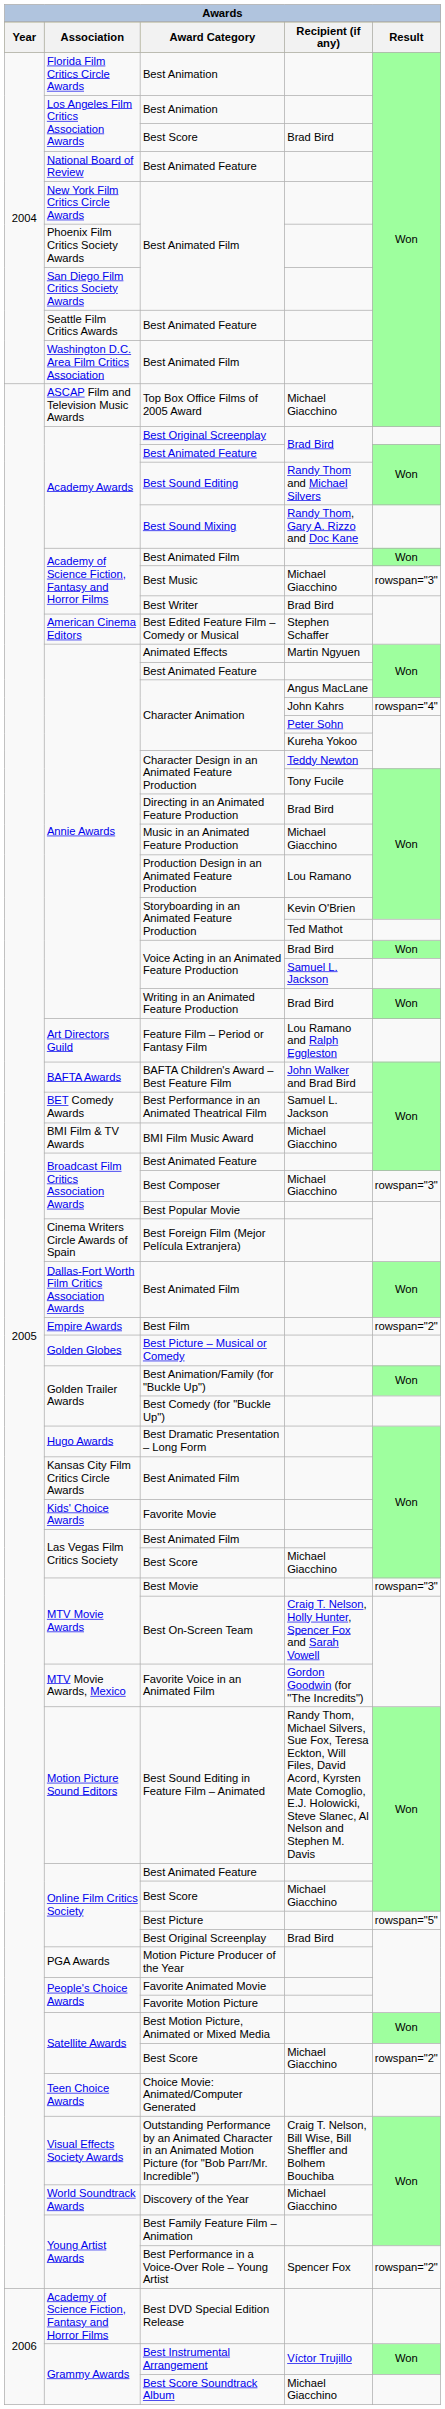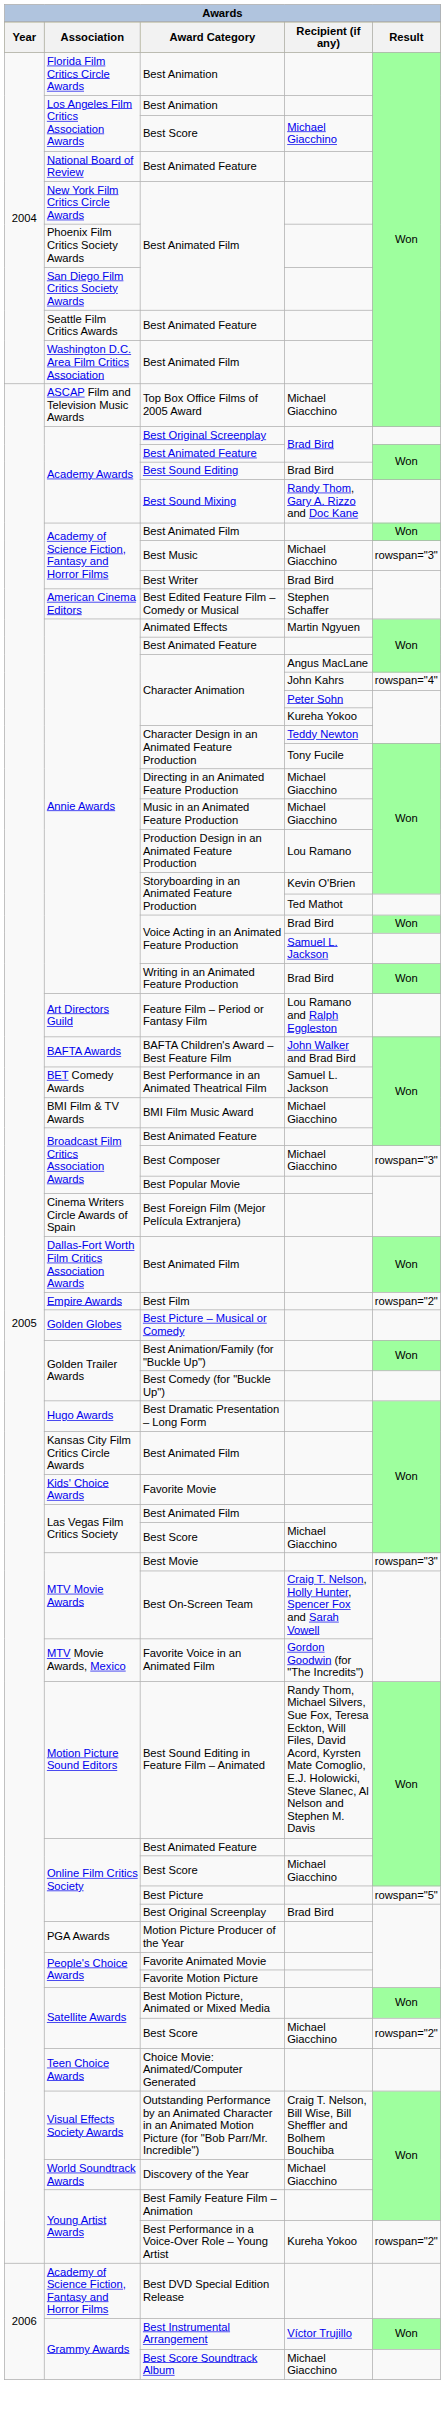(311, 137) Brad Bird -> (312, 133) Michael Giacchino
(319, 483) Randy Thom and Michael Silvers -> (311, 471) Brad Bird
(311, 809) Brad Bird -> (312, 783) Michael Giacchino
(319, 2267) Spencer Fox -> (322, 2241) Kureha Yokoo
